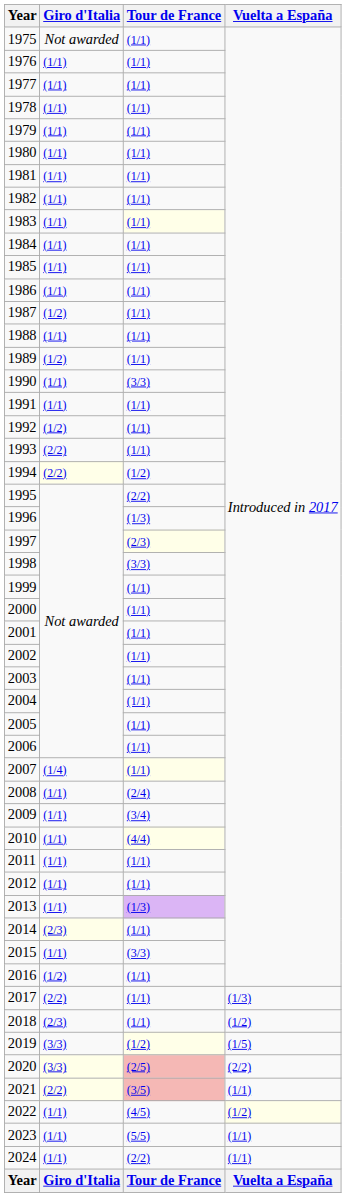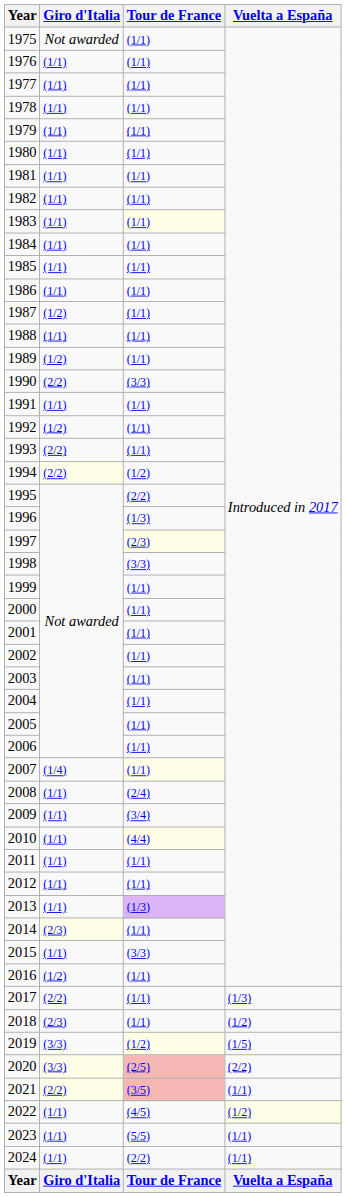(55, 382) (1/1) -> (55, 382) (2/2)
